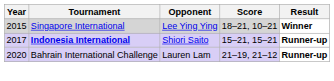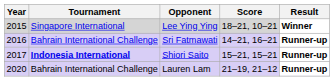+ row: (190, 41)
